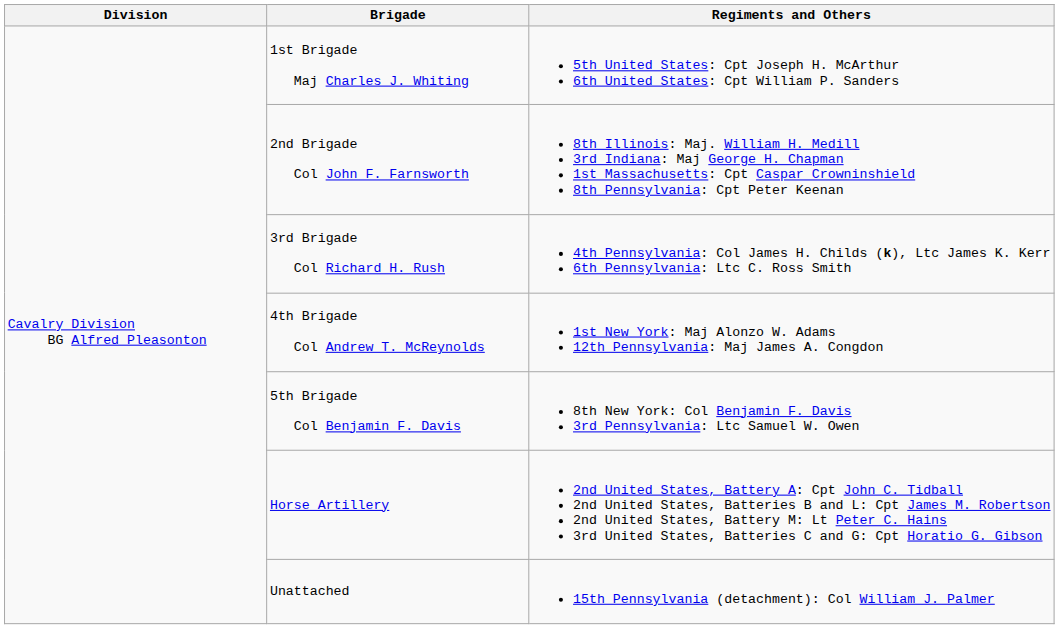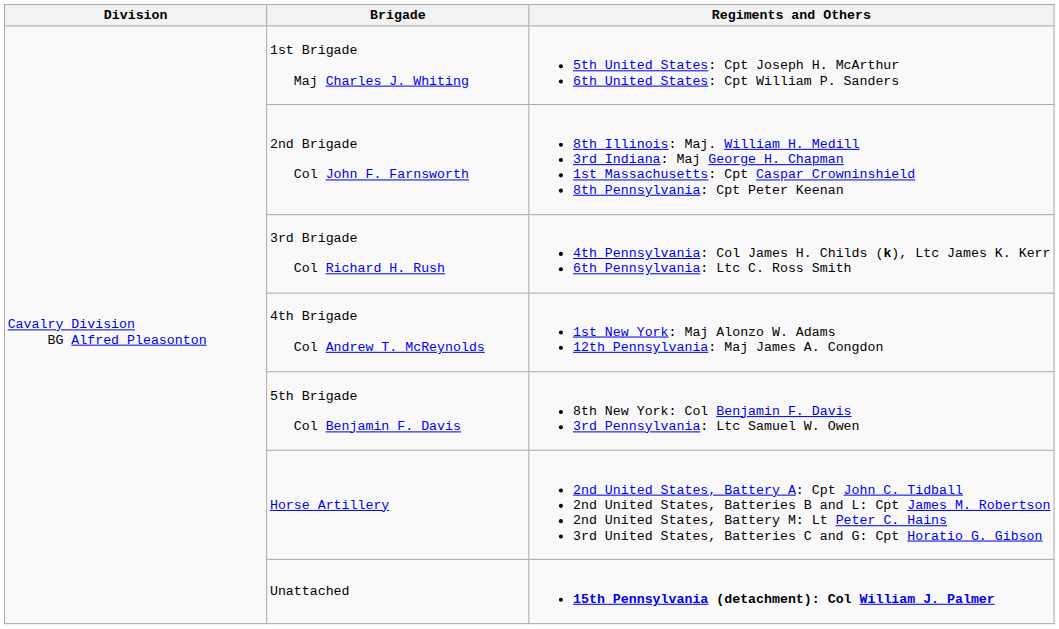(791, 599) normal -> (791, 599) bold
